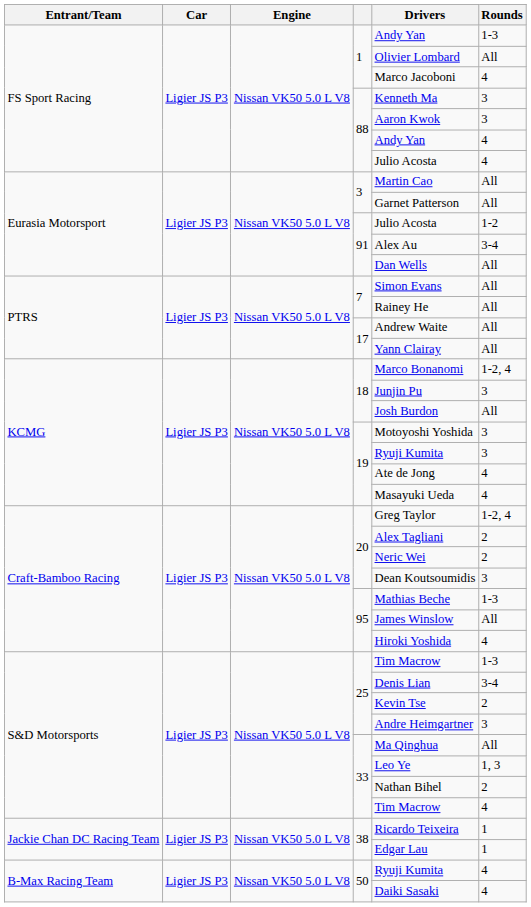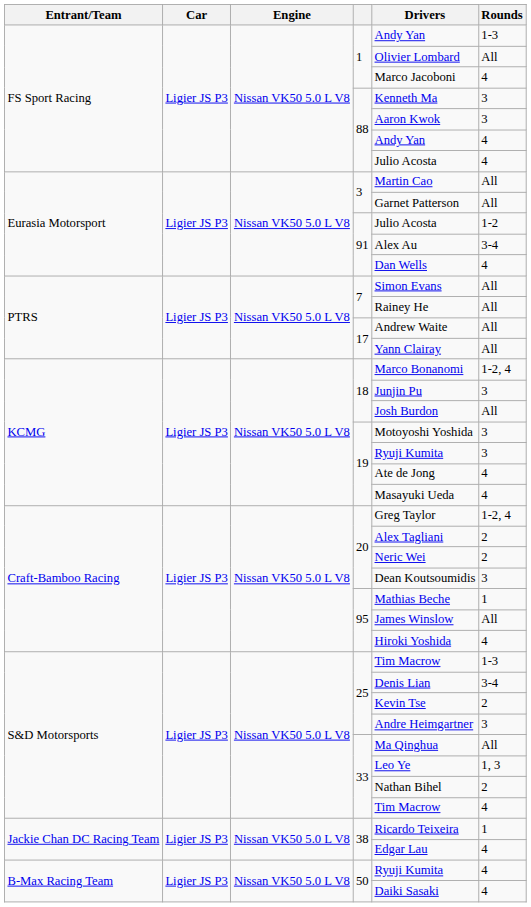(489, 264) All -> (484, 264) 4
(490, 598) 1-3 -> (484, 598) 1
(484, 849) 1 -> (484, 849) 4
